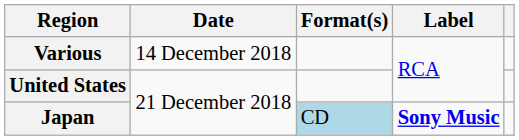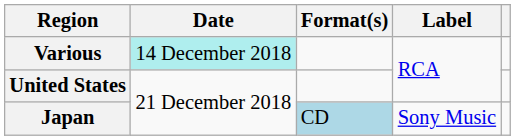(213, 53) no background -> (213, 53) paleturquoise background
(449, 118) bold -> (447, 118) normal
